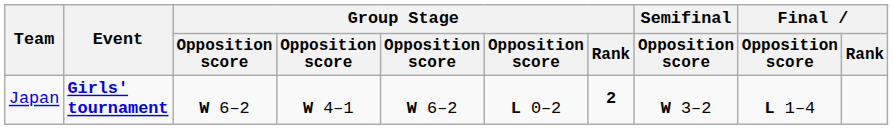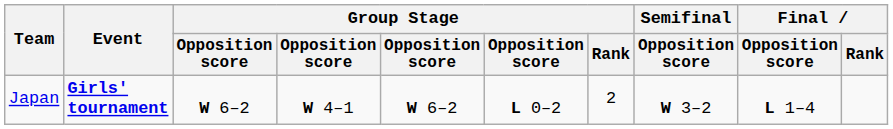(611, 99) bold -> (611, 99) normal
